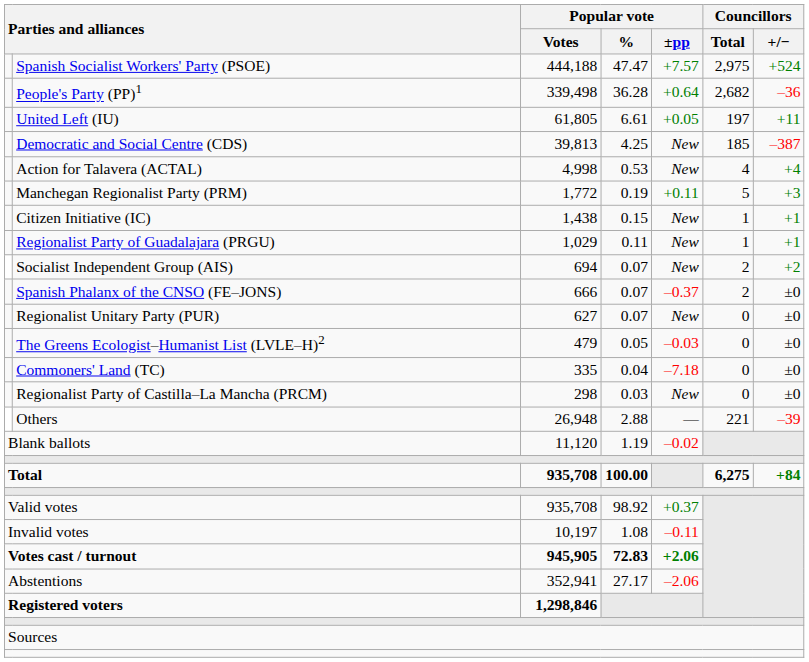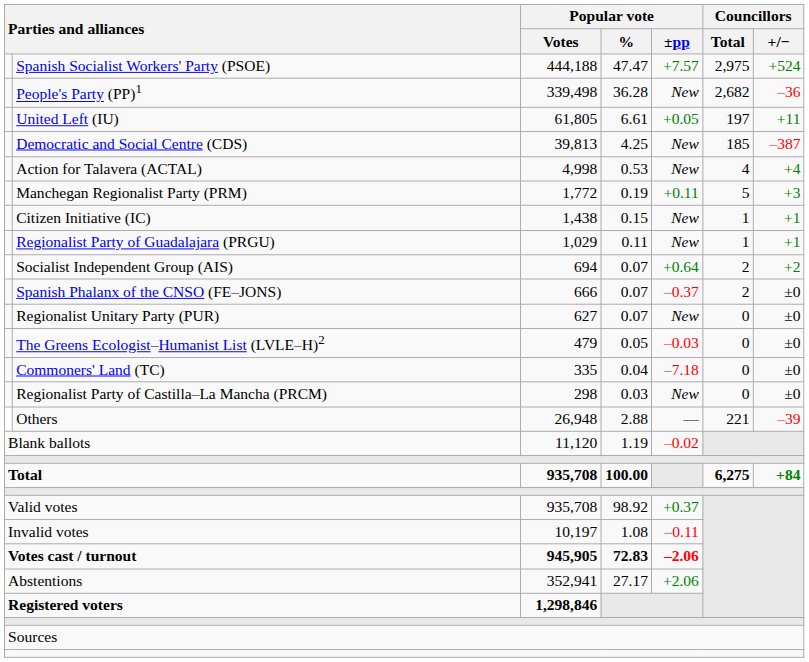(681, 92) +0.64 -> (685, 92) New
(685, 267) New -> (681, 267) +0.64
(681, 556) +2.06 -> (681, 556) –2.06
(681, 581) –2.06 -> (681, 581) +2.06
